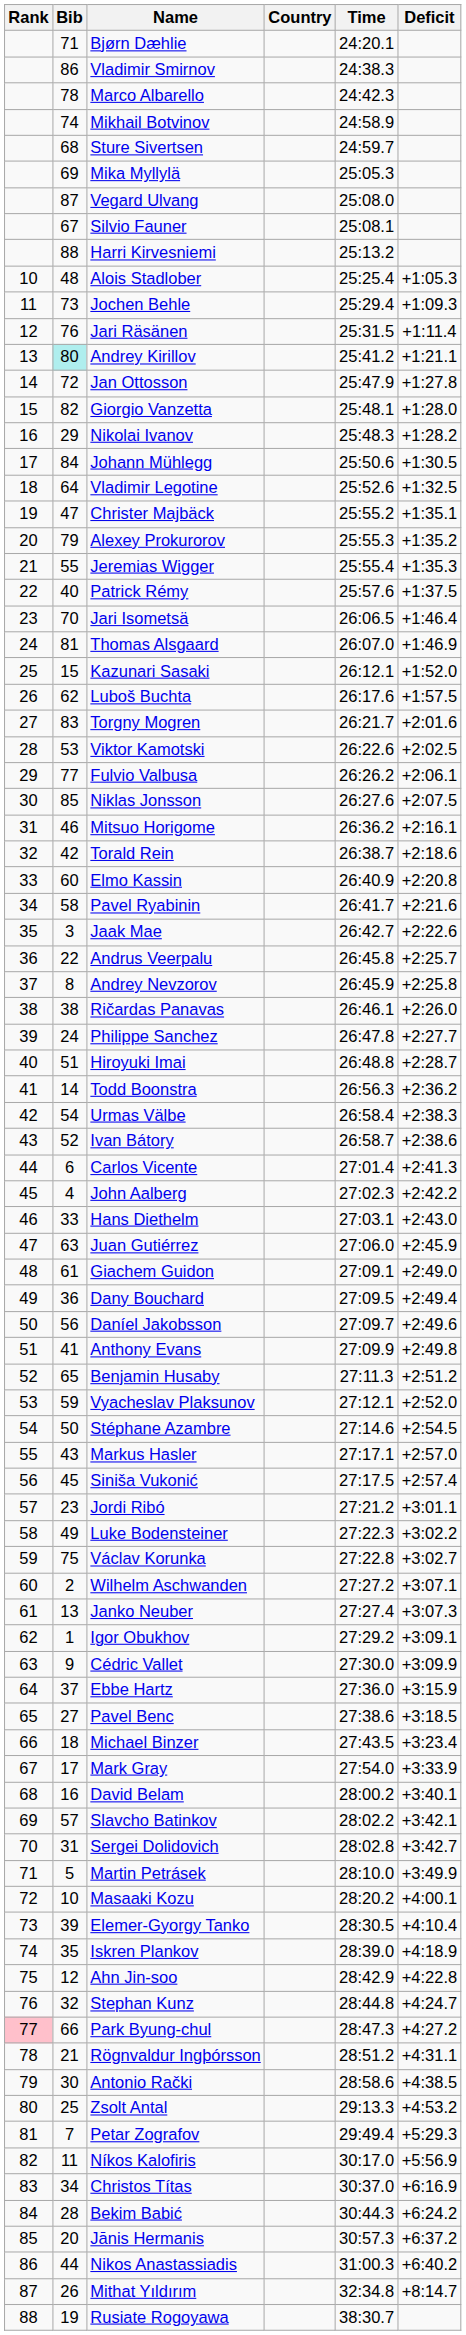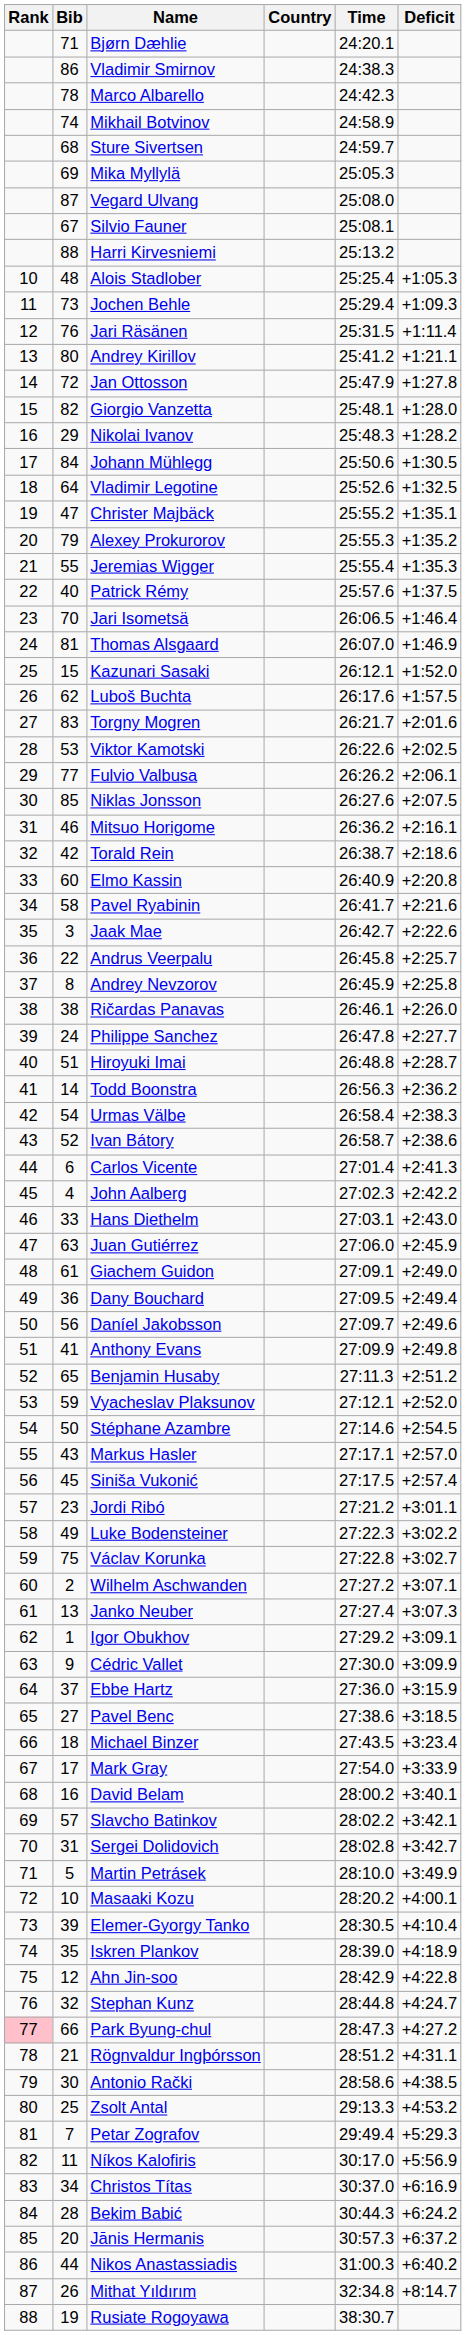(69, 357) paleturquoise background -> (69, 357) no background
